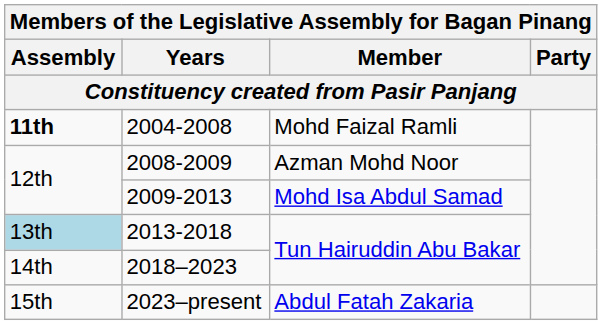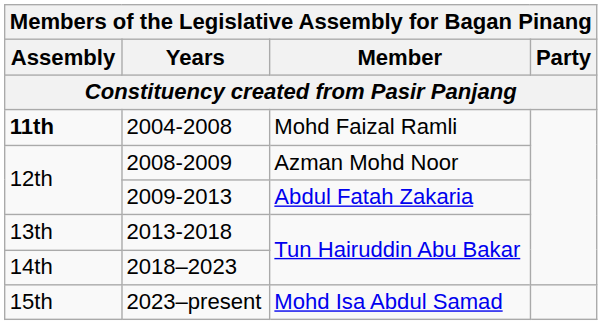(389, 197) Mohd Isa Abdul Samad -> (374, 197) Abdul Fatah Zakaria
(31, 232) lightblue background -> (31, 232) no background
(374, 302) Abdul Fatah Zakaria -> (389, 302) Mohd Isa Abdul Samad
